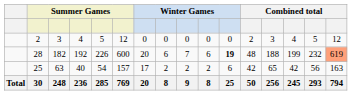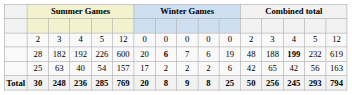(166, 54) normal -> (166, 54) bold
(230, 54) bold -> (230, 54) normal
(294, 54) normal -> (294, 54) bold
(336, 54) lightsalmon background -> (336, 54) no background
